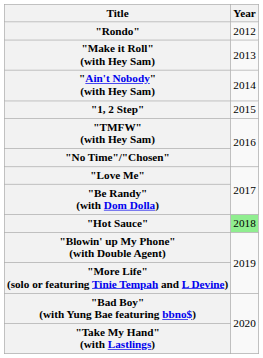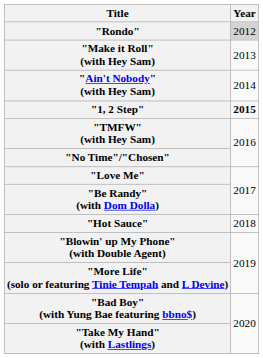(245, 31) no background -> (245, 31) lightgrey background
(245, 109) normal -> (245, 109) bold
(245, 223) lightgreen background -> (245, 223) no background
